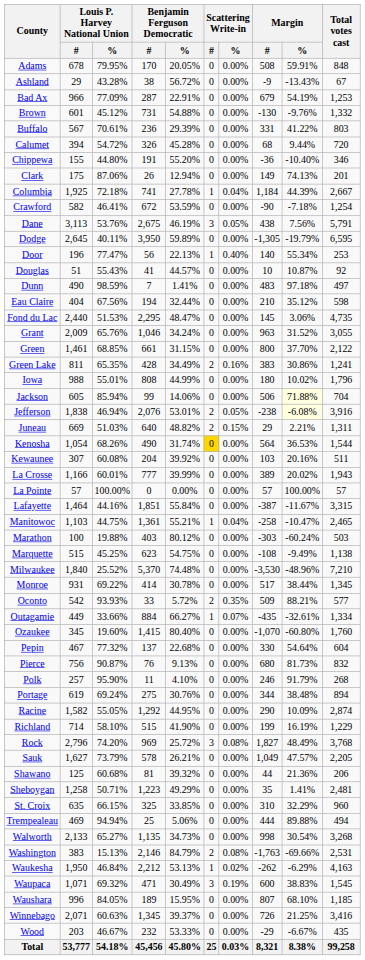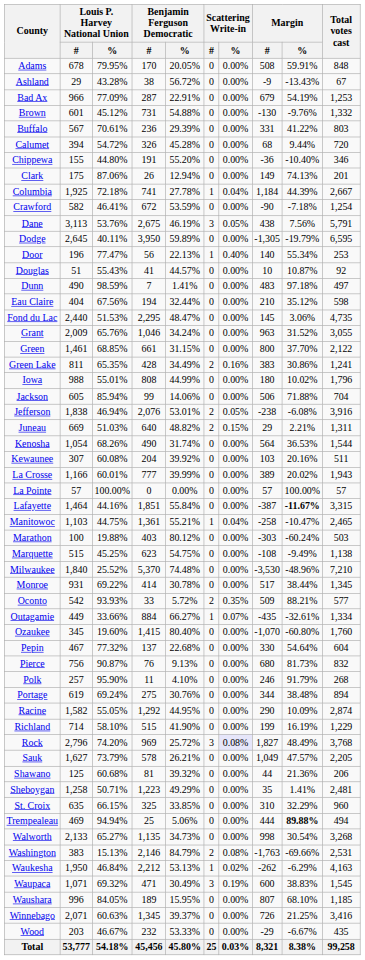(302, 396) lightyellow background -> (302, 396) no background
(302, 412) lightyellow background -> (302, 412) no background
(211, 443) gold background -> (211, 443) no background
(302, 506) normal -> (302, 506) bold
(236, 742) no background -> (236, 742) lavender background
(302, 821) normal -> (302, 821) bold
